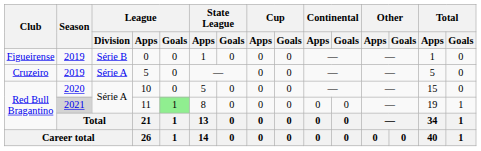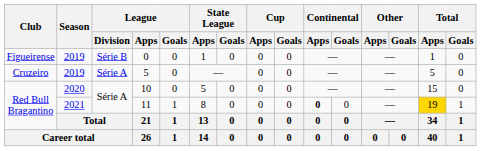(74, 105) lightgrey background -> (74, 105) no background
(175, 105) lightgreen background -> (175, 105) no background
(318, 105) normal -> (318, 105) bold
(432, 105) no background -> (432, 105) gold background
